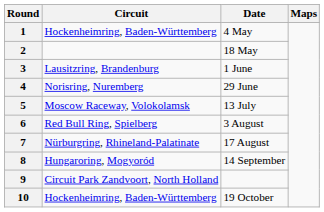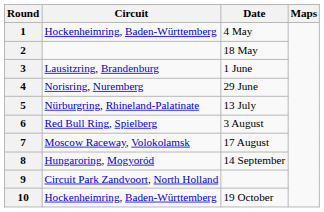(117, 105) Moscow Raceway, Volokolamsk -> (122, 105) Nürburgring, Rhineland-Palatinate
(122, 142) Nürburgring, Rhineland-Palatinate -> (117, 142) Moscow Raceway, Volokolamsk
